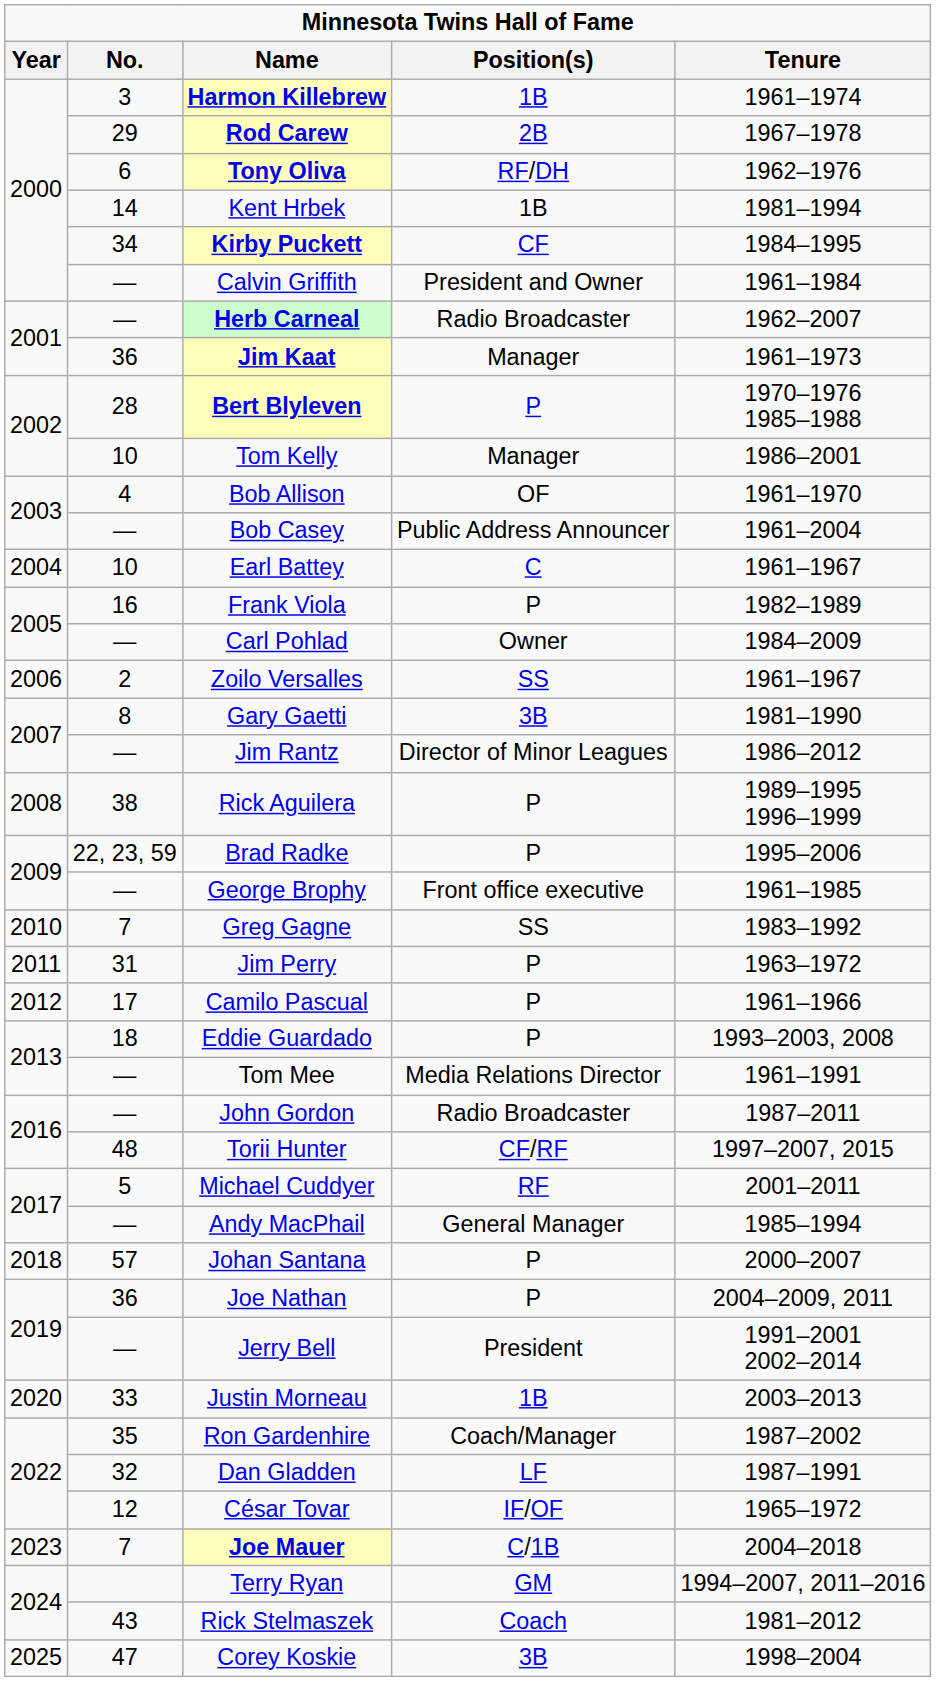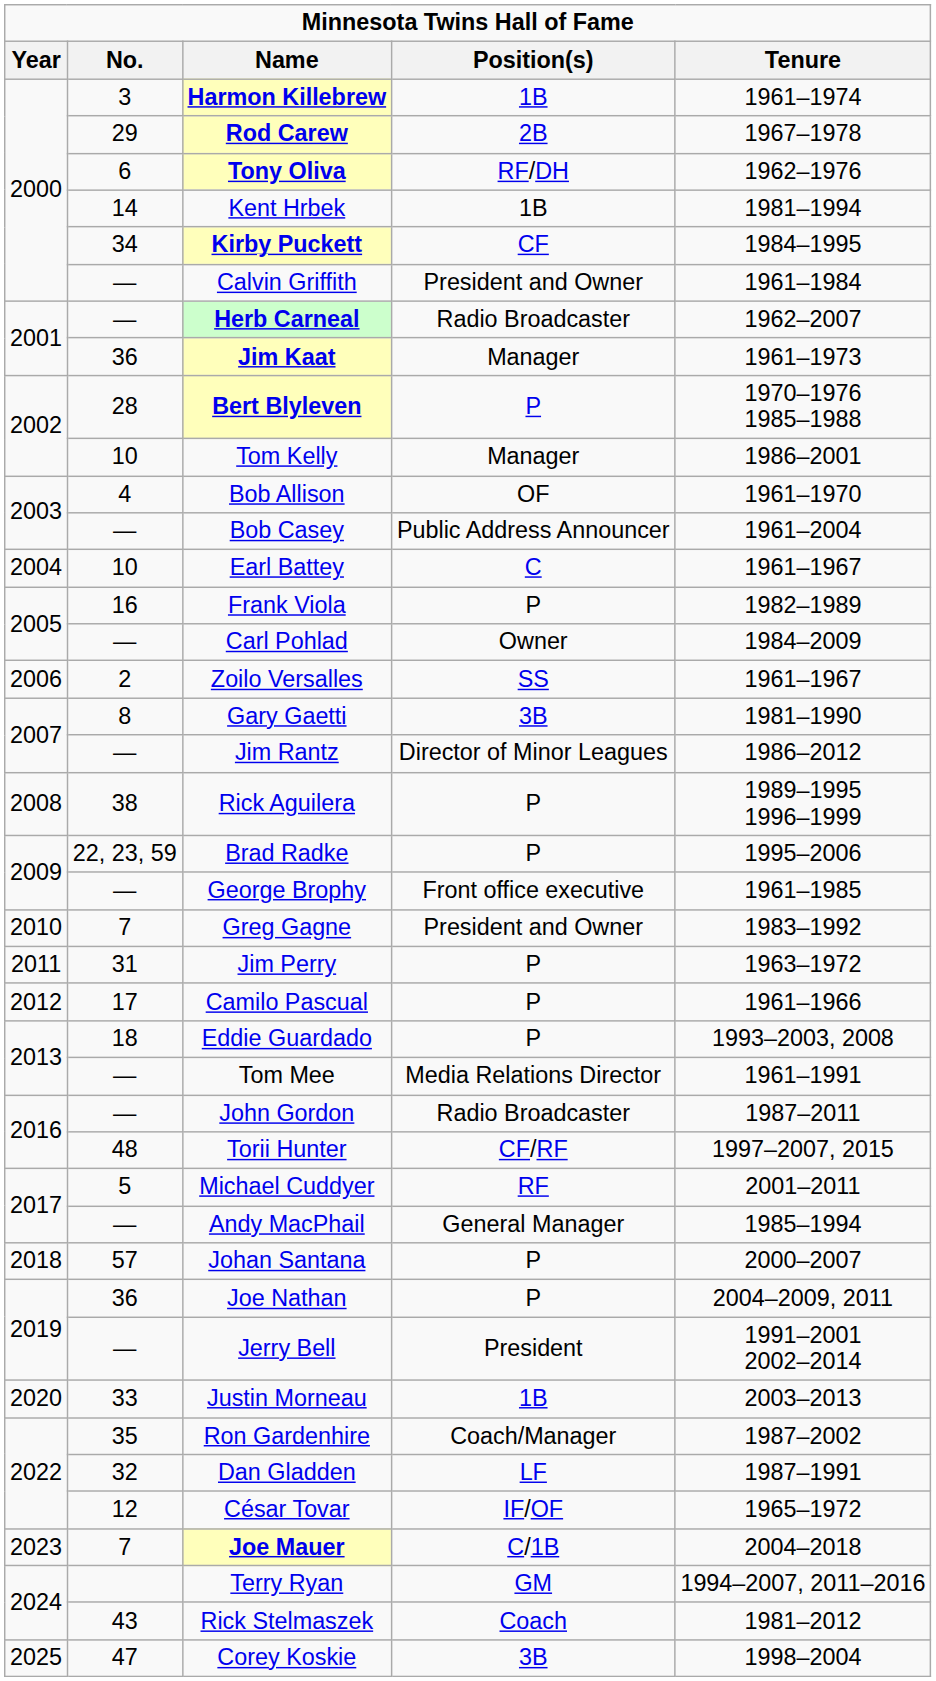(533, 927) SS -> (533, 927) President and Owner
